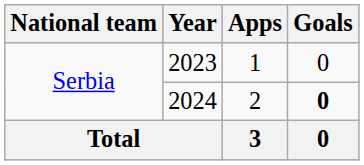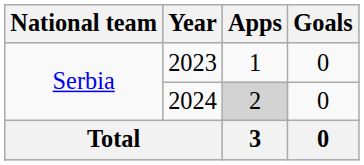(255, 100) no background -> (255, 100) lightgrey background
(323, 100) bold -> (323, 100) normal
